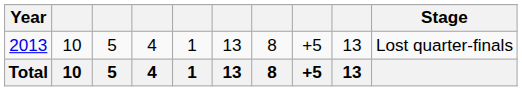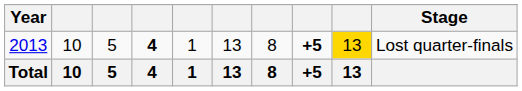(152, 45) normal -> (152, 45) bold
(312, 45) normal -> (312, 45) bold
(352, 45) no background -> (352, 45) gold background
